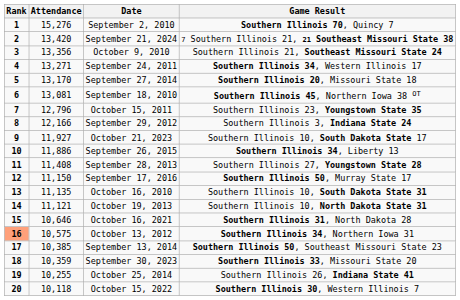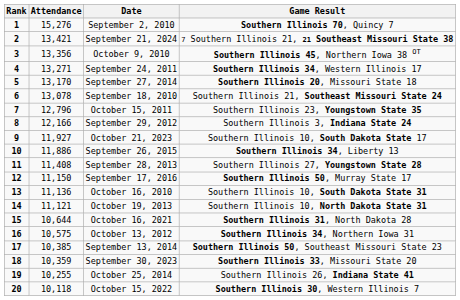(56, 39) 13,420 -> (56, 39) 13,421
(317, 53) Southern Illinois 21, Southeast Missouri State 24 -> (317, 54) Southern Illinois 45, Northern Iowa 38 OT
(56, 95) 13,081 -> (56, 96) 13,078
(317, 95) Southern Illinois 45, Northern Iowa 38 OT -> (317, 96) Southern Illinois 21, Southeast Missouri State 24
(56, 192) 11,135 -> (56, 192) 11,136
(56, 220) 10,646 -> (56, 220) 10,644
(17, 234) lightsalmon background -> (17, 234) no background
